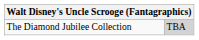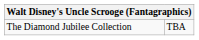(176, 27) lightgrey background -> (176, 27) no background
